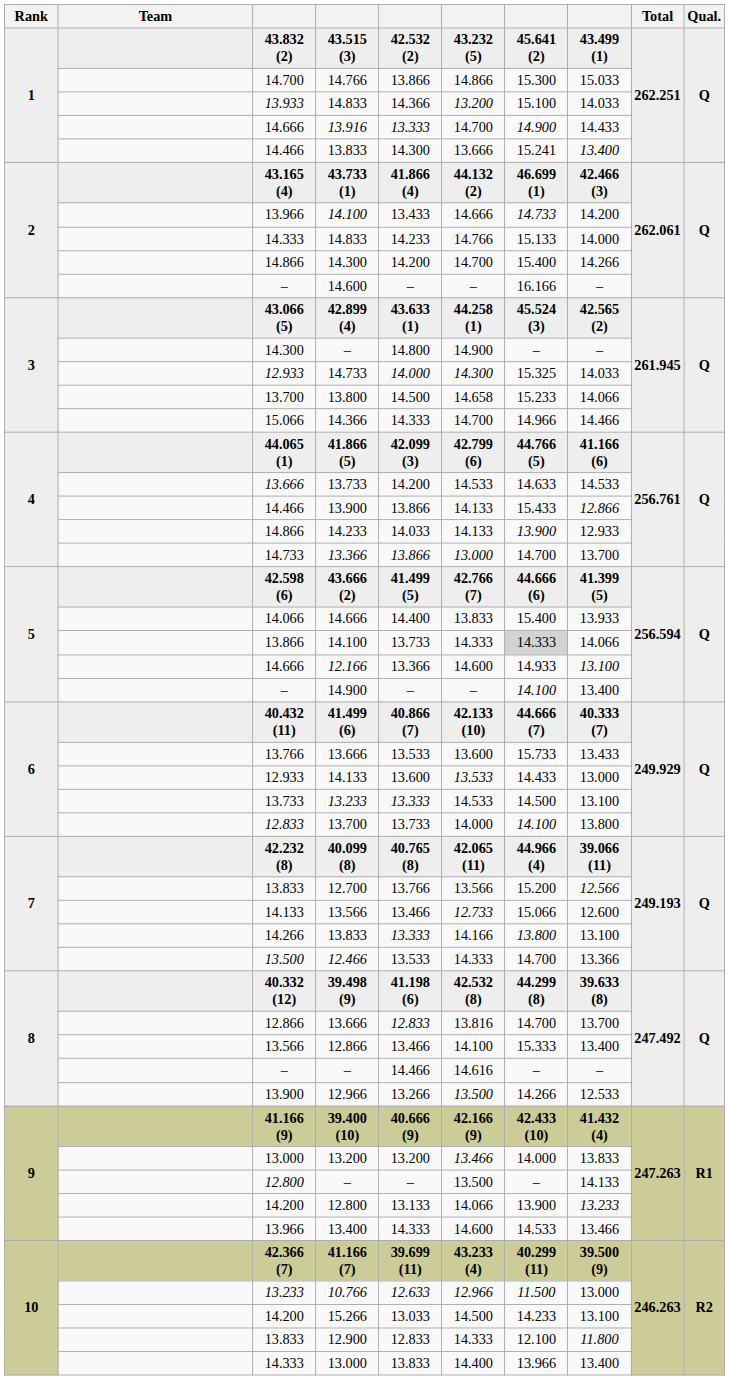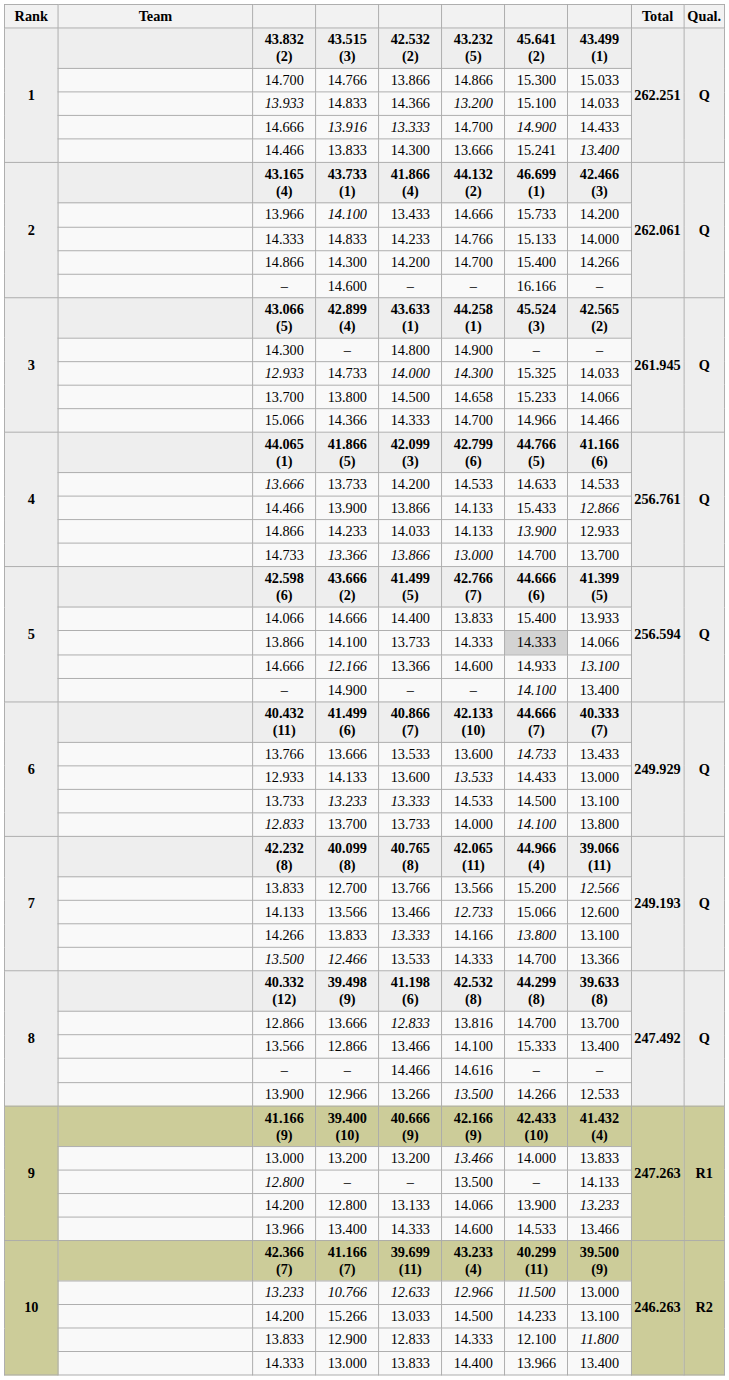(536, 215) 14.733 -> (536, 215) 15.733
(536, 754) 15.733 -> (536, 754) 14.733
